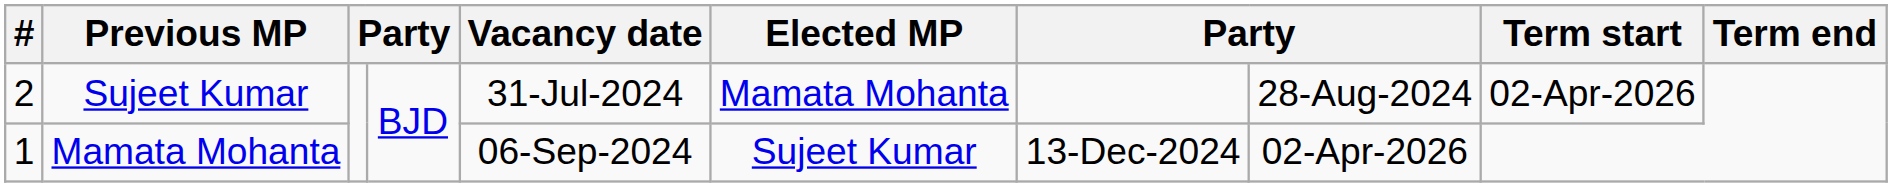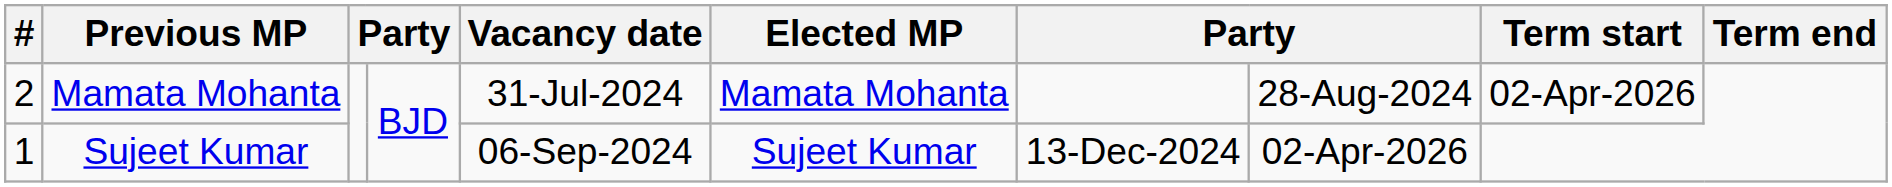(196, 92) Sujeet Kumar -> (196, 92) Mamata Mohanta
(196, 151) Mamata Mohanta -> (196, 151) Sujeet Kumar
